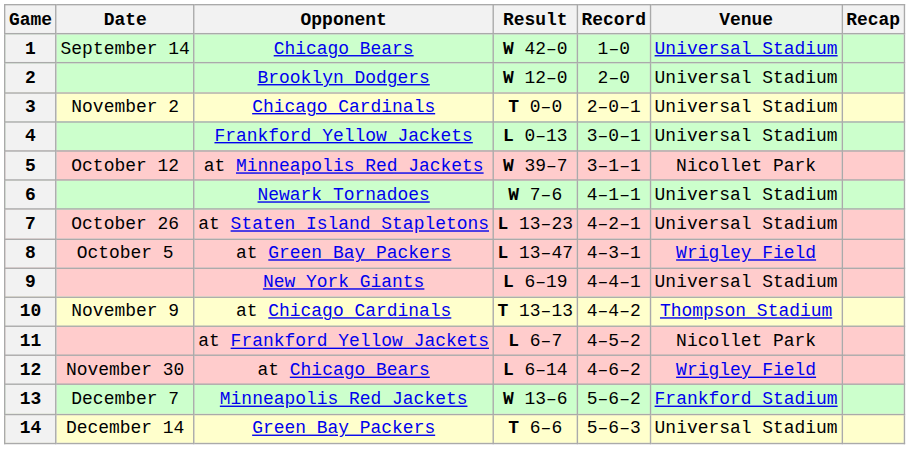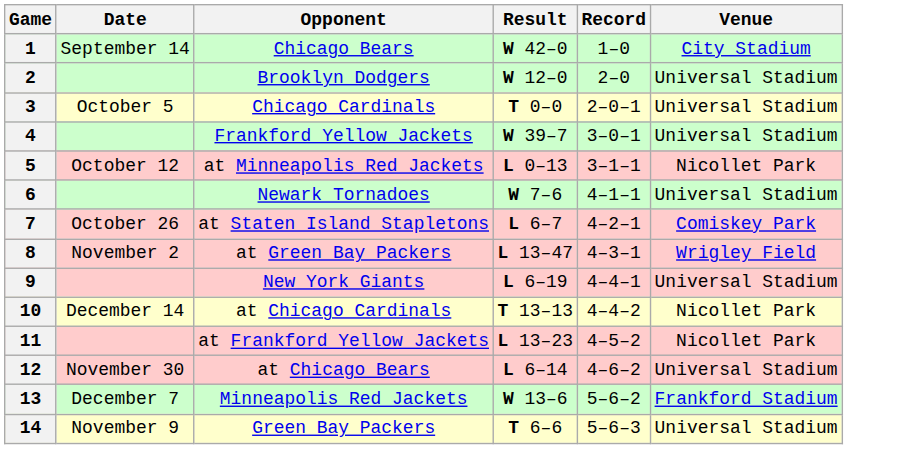- column: (873, 19)
(746, 49) Universal Stadium -> (746, 49) City Stadium
(125, 107) November 2 -> (125, 107) October 5
(535, 136) L 0–13 -> (535, 136) W 39–7
(535, 166) W 39–7 -> (535, 166) L 0–13
(535, 224) L 13–23 -> (535, 224) L 6–7
(746, 224) Universal Stadium -> (746, 224) Comiskey Park
(125, 253) October 5 -> (125, 253) November 2
(125, 312) November 9 -> (125, 312) December 14
(746, 312) Thompson Stadium -> (746, 312) Nicollet Park
(535, 341) L 6–7 -> (535, 341) L 13–23
(746, 370) Wrigley Field -> (746, 370) Universal Stadium
(125, 429) December 14 -> (125, 429) November 9
